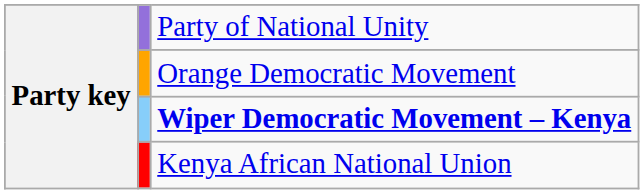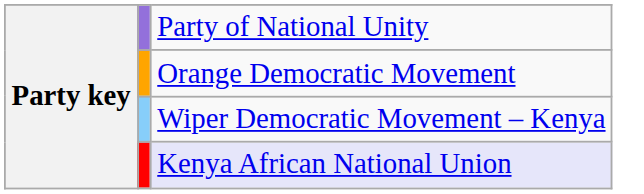(394, 118) bold -> (381, 118) normal
(334, 164) no background -> (334, 164) lavender background
